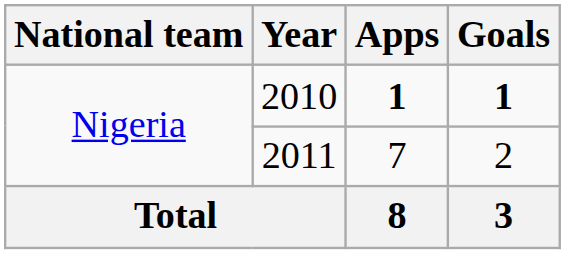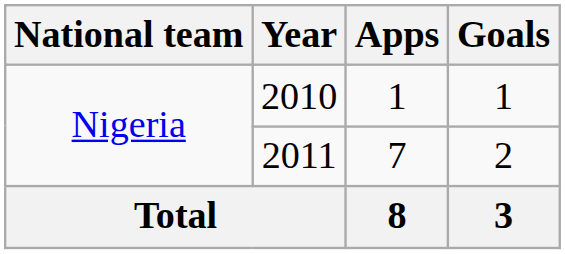(397, 95) bold -> (397, 95) normal
(504, 95) bold -> (504, 95) normal
